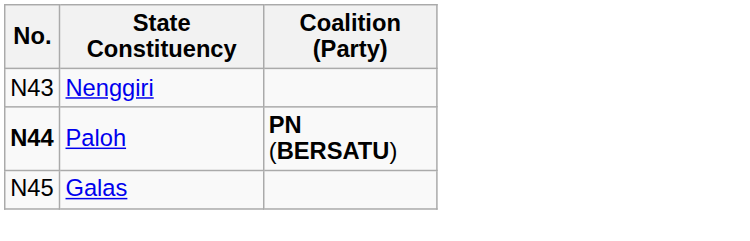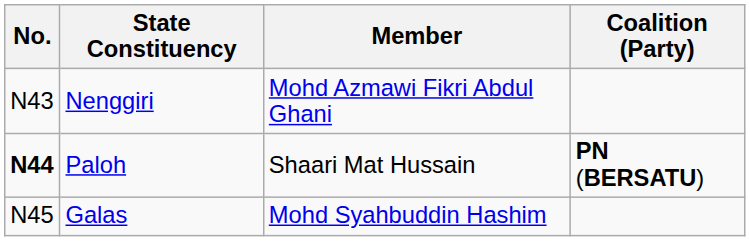+ column: (417, 36)
